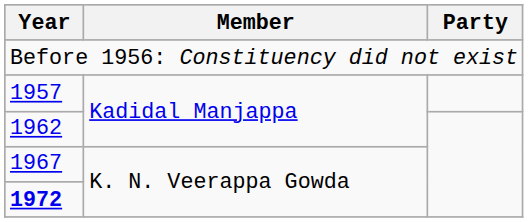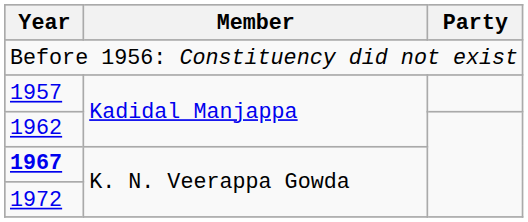(36, 164) normal -> (36, 164) bold
(36, 199) bold -> (36, 199) normal
